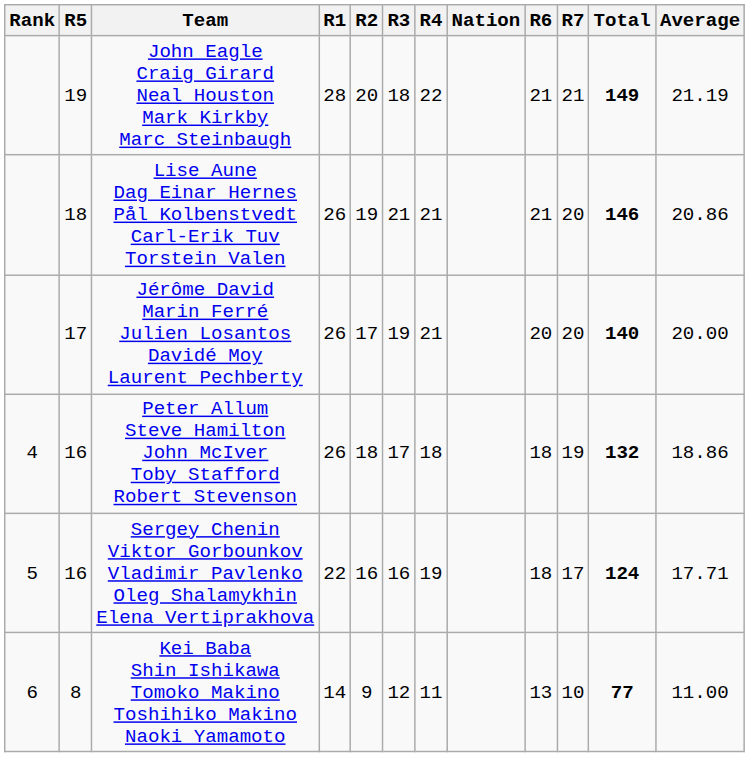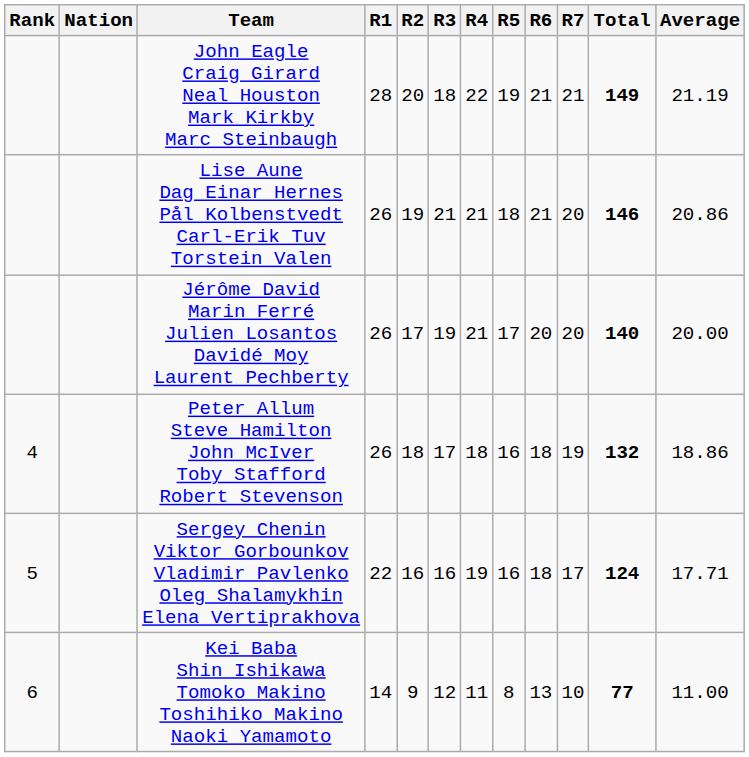columns swapped: (486, 20) <-> (76, 20)
